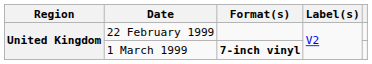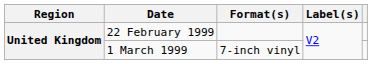(260, 50) bold -> (260, 50) normal
